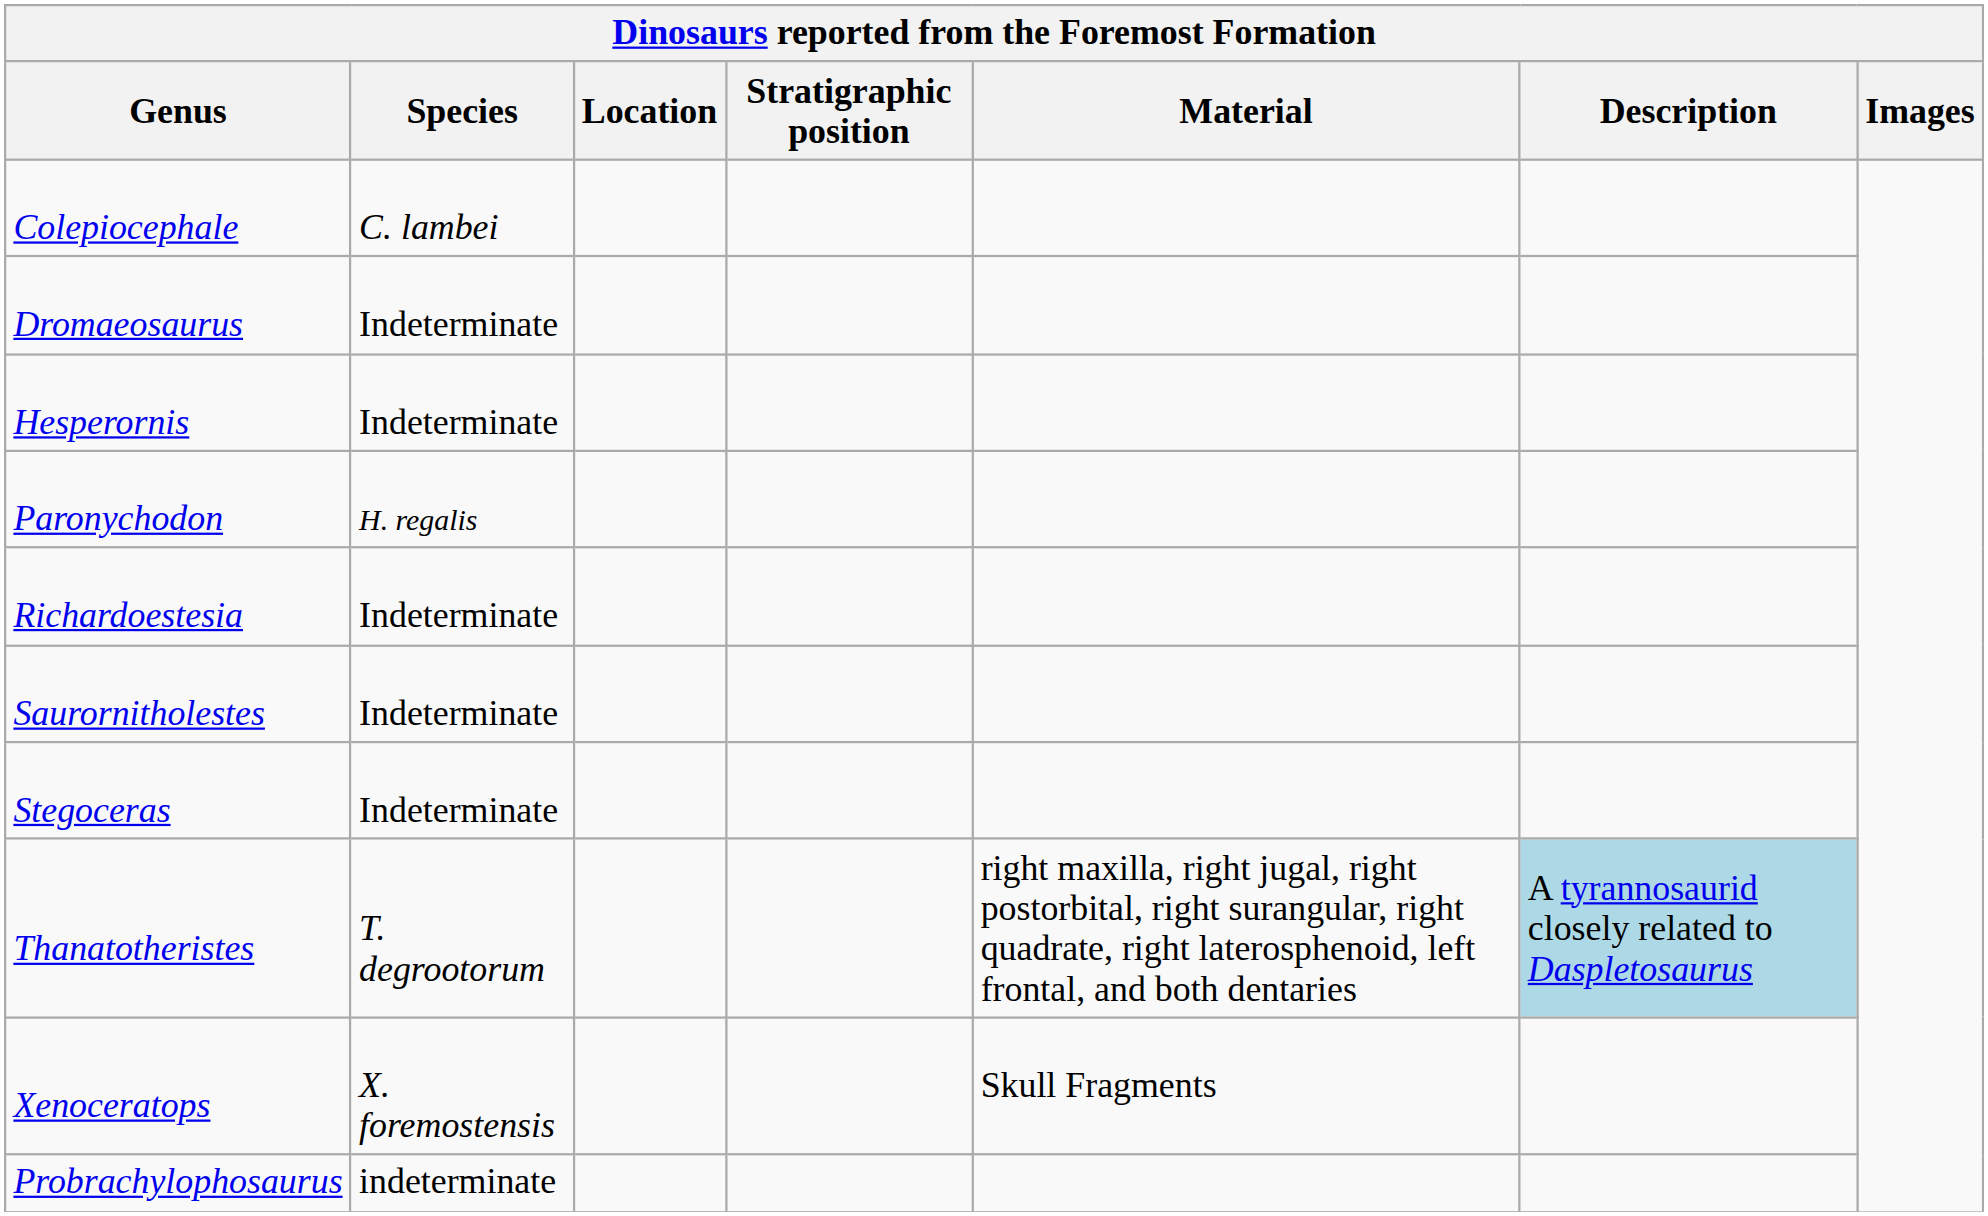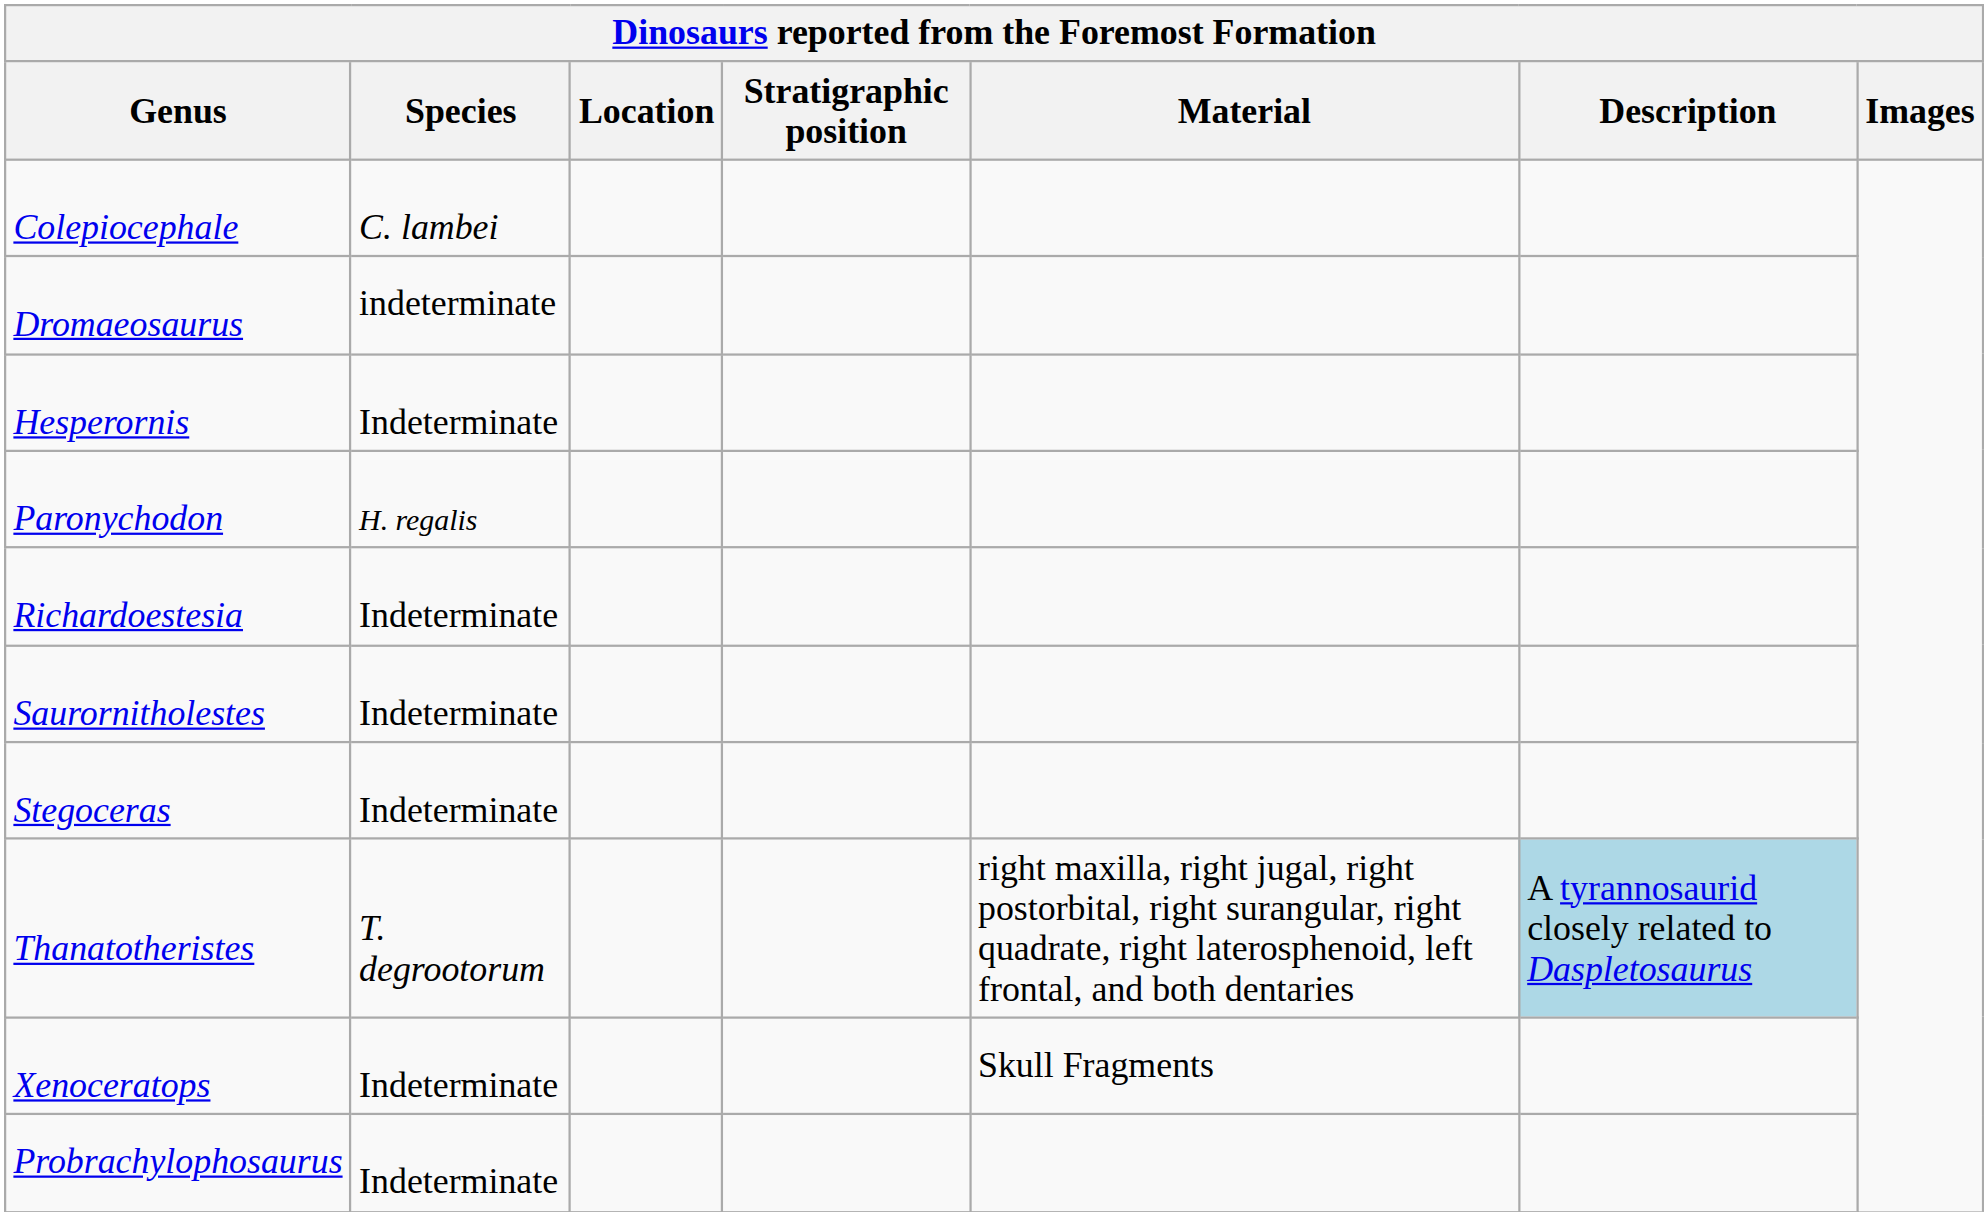(459, 324) Indeterminate -> (458, 304) indeterminate
(457, 1105) X. foremostensis -> (459, 1085) Indeterminate
(458, 1182) indeterminate -> (459, 1182) Indeterminate
